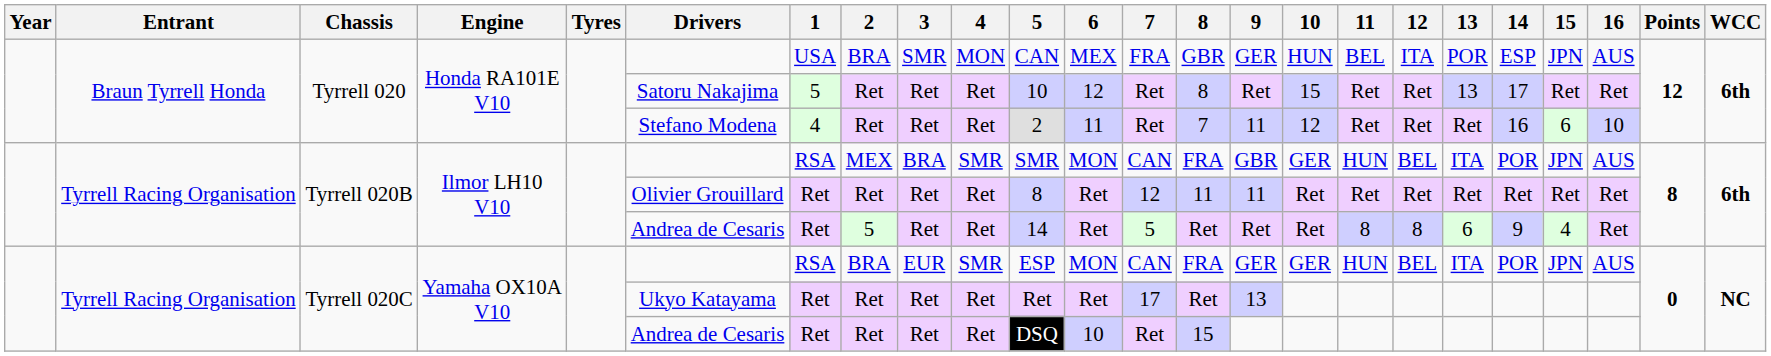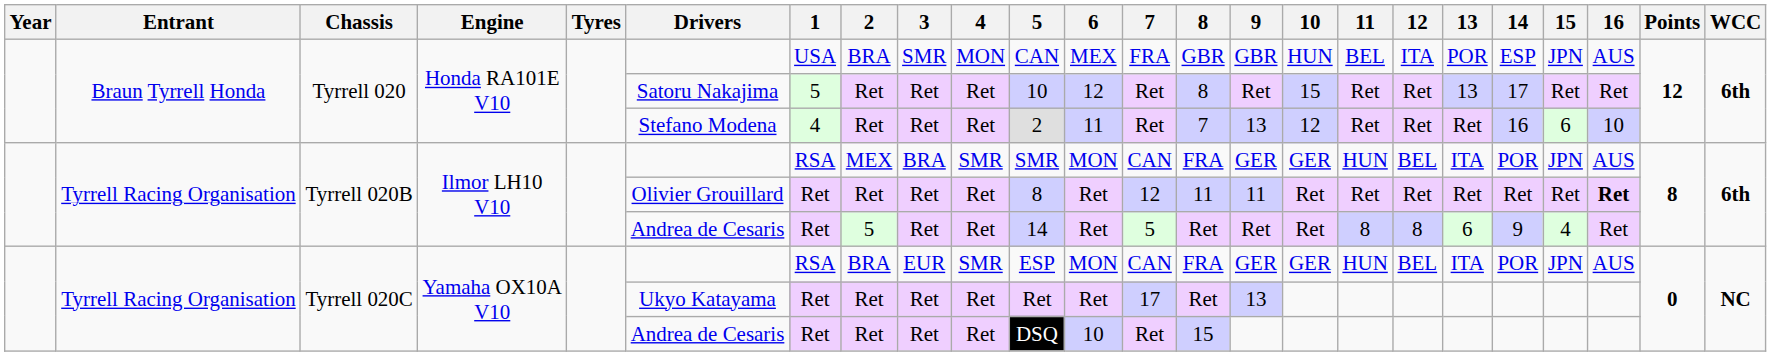(1256, 56) GER -> (1256, 56) GBR
(1256, 125) 11 -> (1256, 125) 13
(1256, 160) GBR -> (1256, 160) GER
(1614, 194) normal -> (1614, 194) bold
